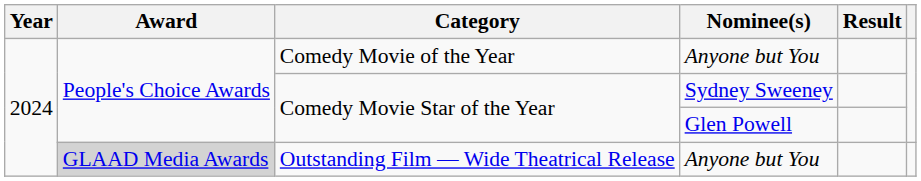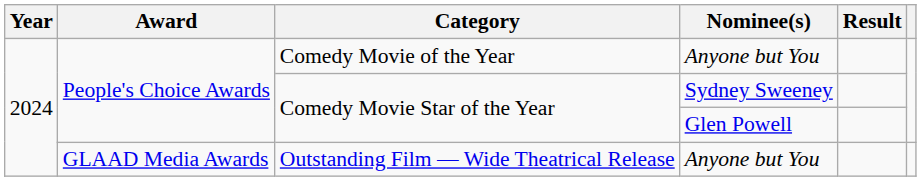(166, 158) lightgrey background -> (166, 158) no background
